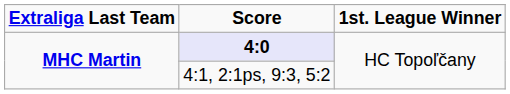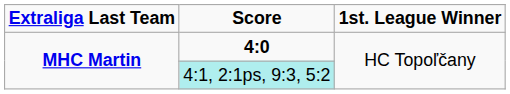(257, 46) lavender background -> (257, 46) no background
(257, 74) no background -> (257, 74) paleturquoise background
